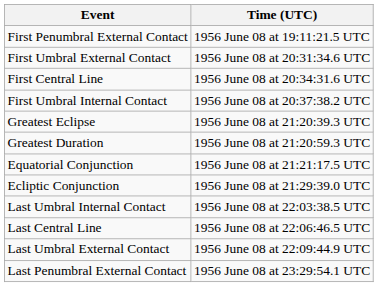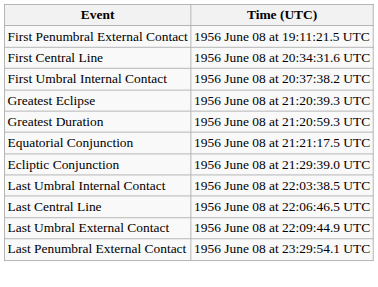- row: (89, 57)
